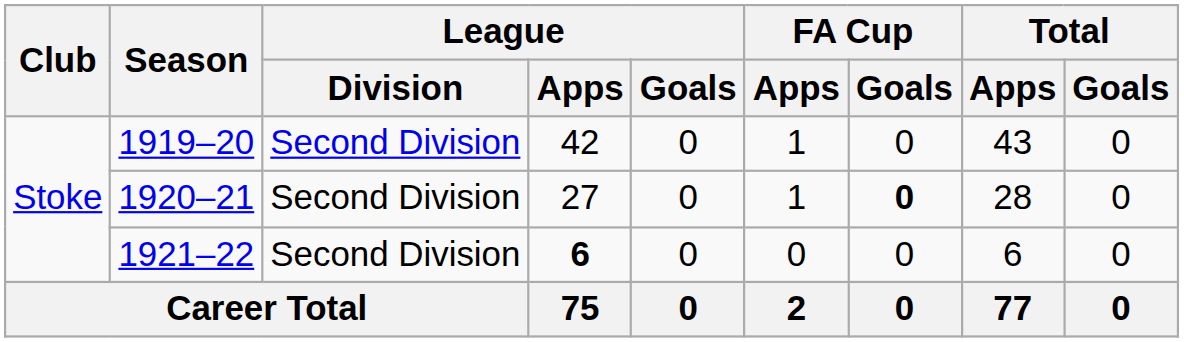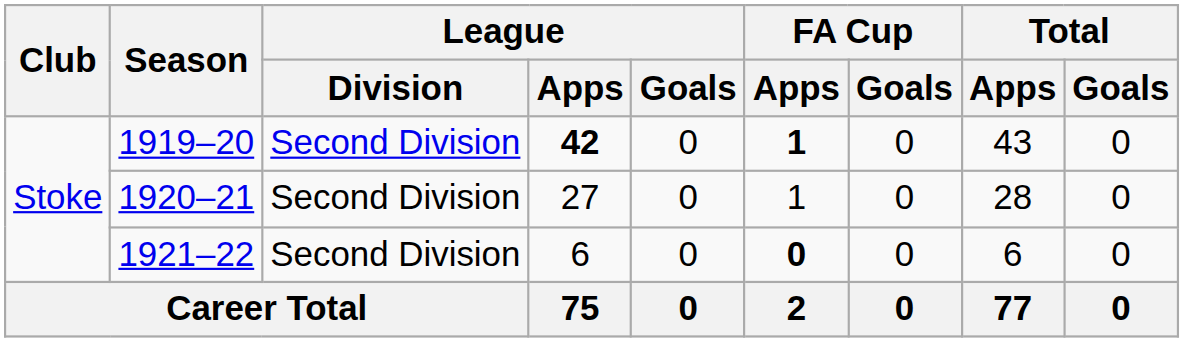(580, 142) normal -> (580, 142) bold
(796, 142) normal -> (796, 142) bold
(905, 198) bold -> (905, 198) normal
(580, 253) bold -> (580, 253) normal
(796, 253) normal -> (796, 253) bold
